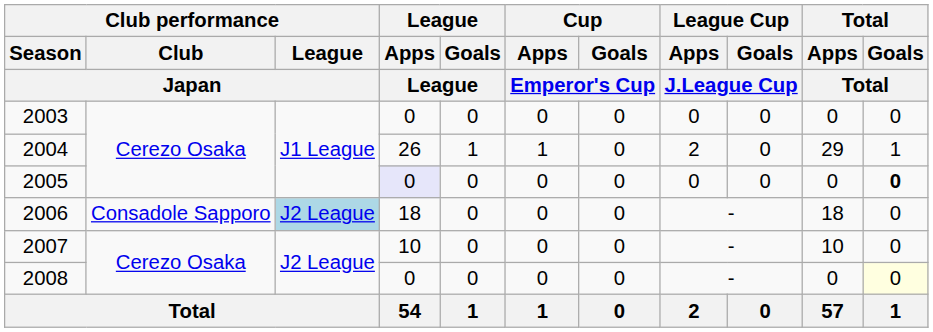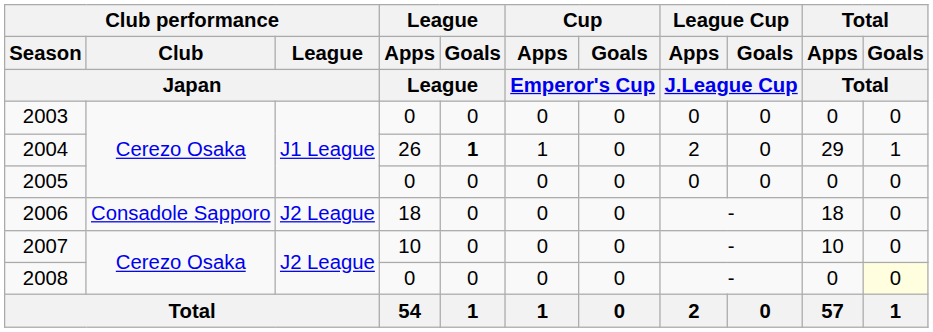(473, 149) normal -> (473, 149) bold
(410, 181) lavender background -> (410, 181) no background
(895, 181) bold -> (895, 181) normal
(327, 213) lightblue background -> (327, 213) no background
